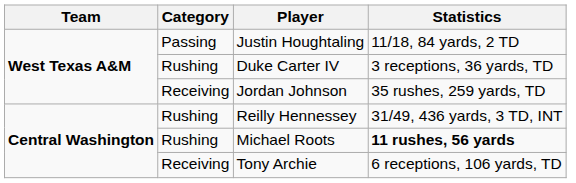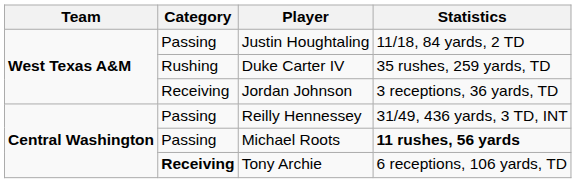(462, 66) 3 receptions, 36 yards, TD -> (464, 66) 35 rushes, 259 yards, TD
(458, 91) 35 rushes, 259 yards, TD -> (467, 91) 3 receptions, 36 yards, TD
(190, 115) Rushing -> (189, 115) Passing
(190, 140) Rushing -> (189, 140) Passing
(195, 165) normal -> (198, 165) bold
